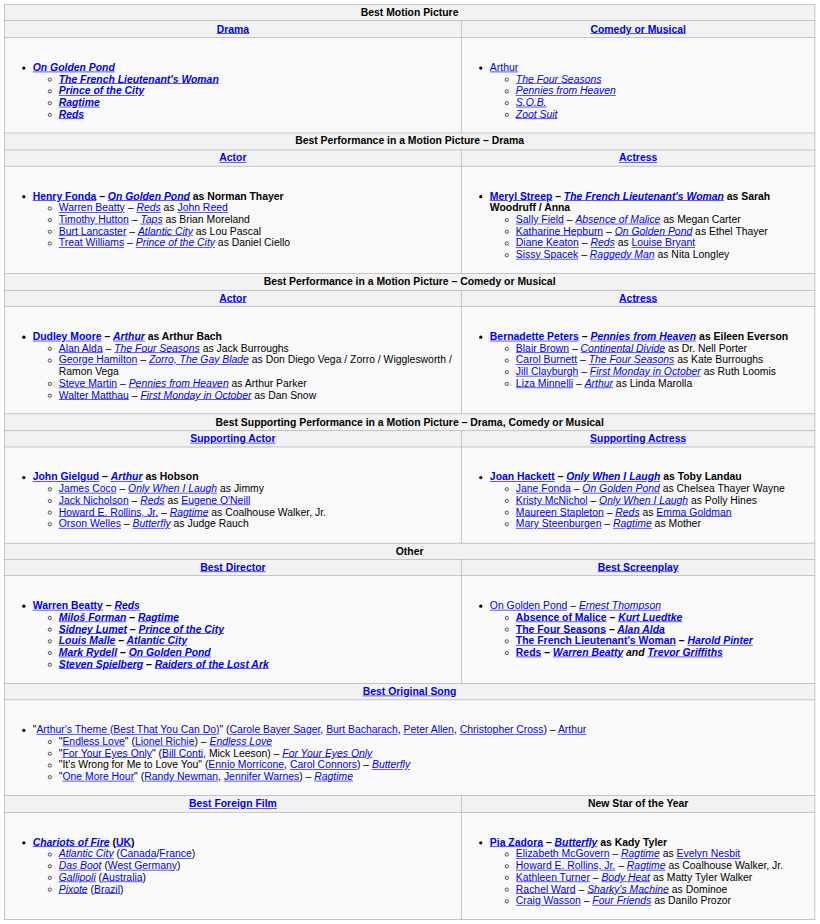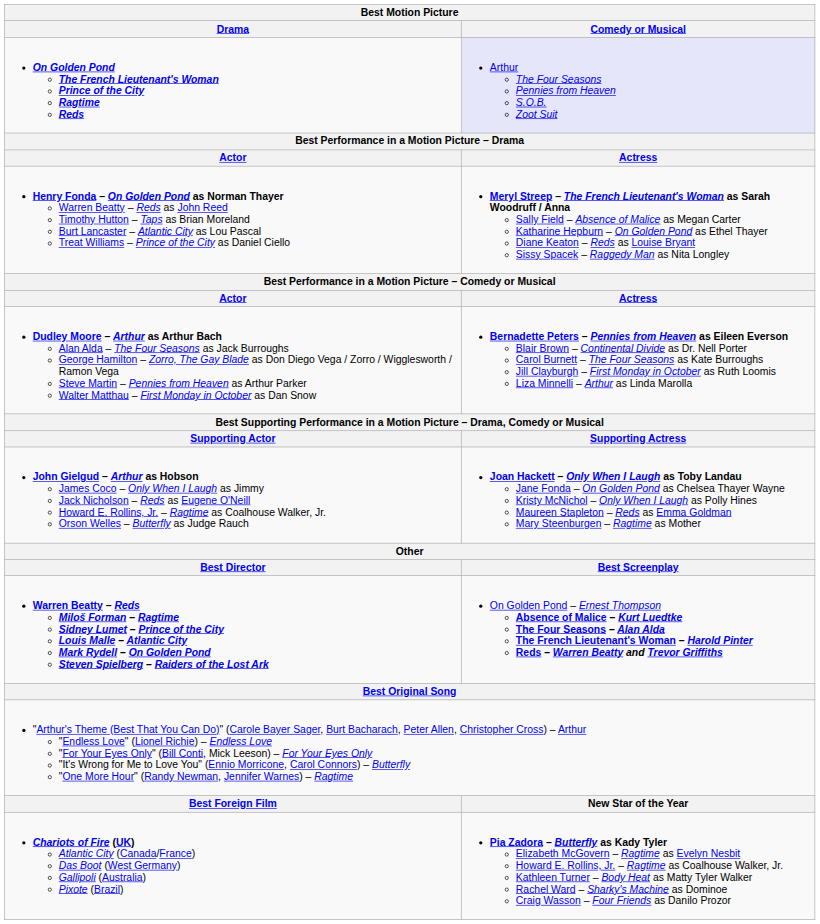(638, 91) no background -> (638, 91) lavender background
